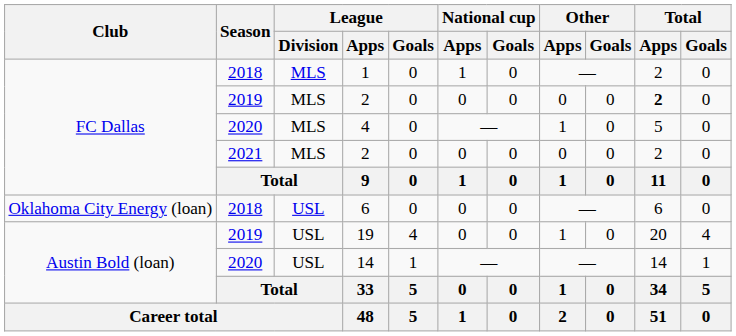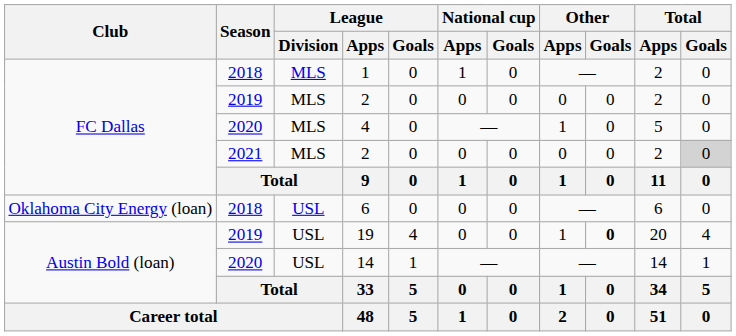(658, 99) bold -> (658, 99) normal
(706, 153) no background -> (706, 153) lightgrey background
(610, 235) normal -> (610, 235) bold
